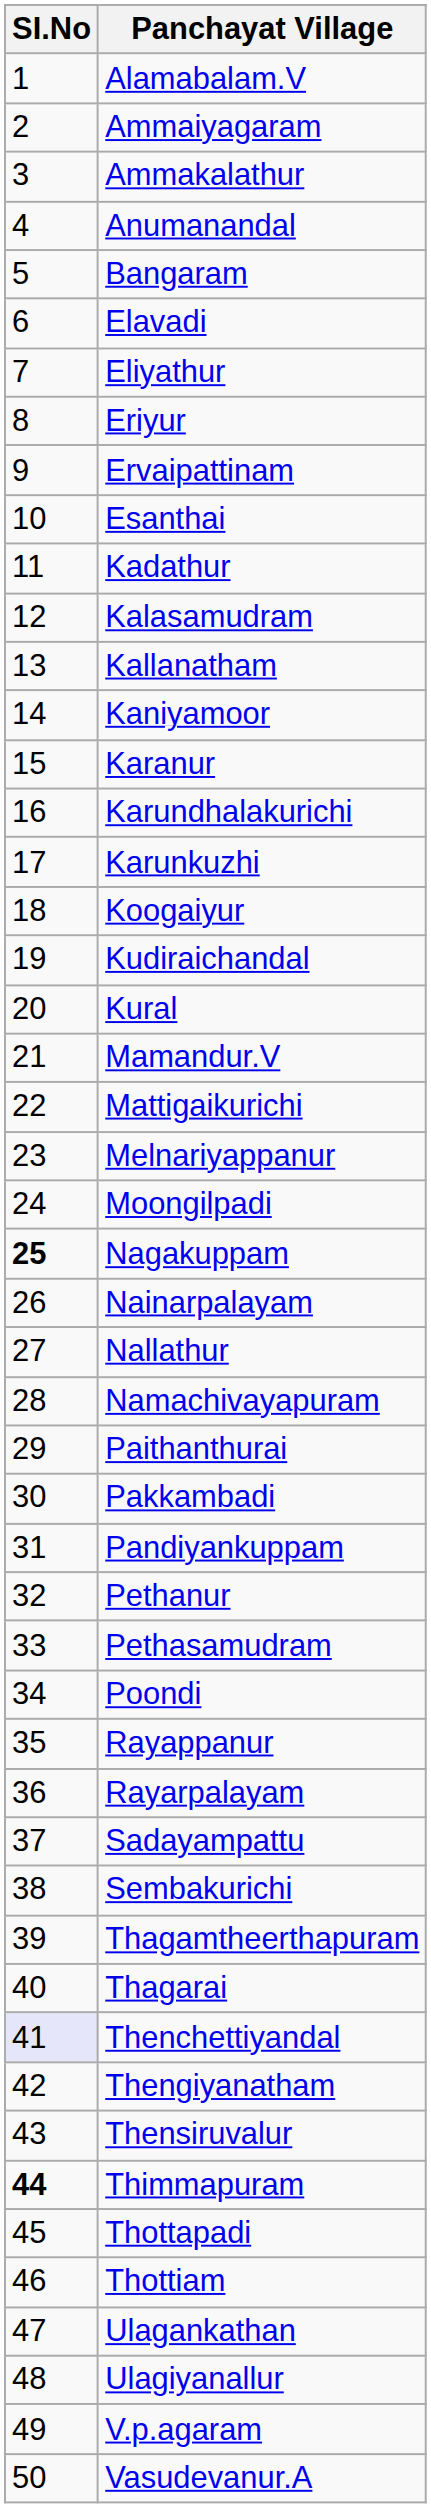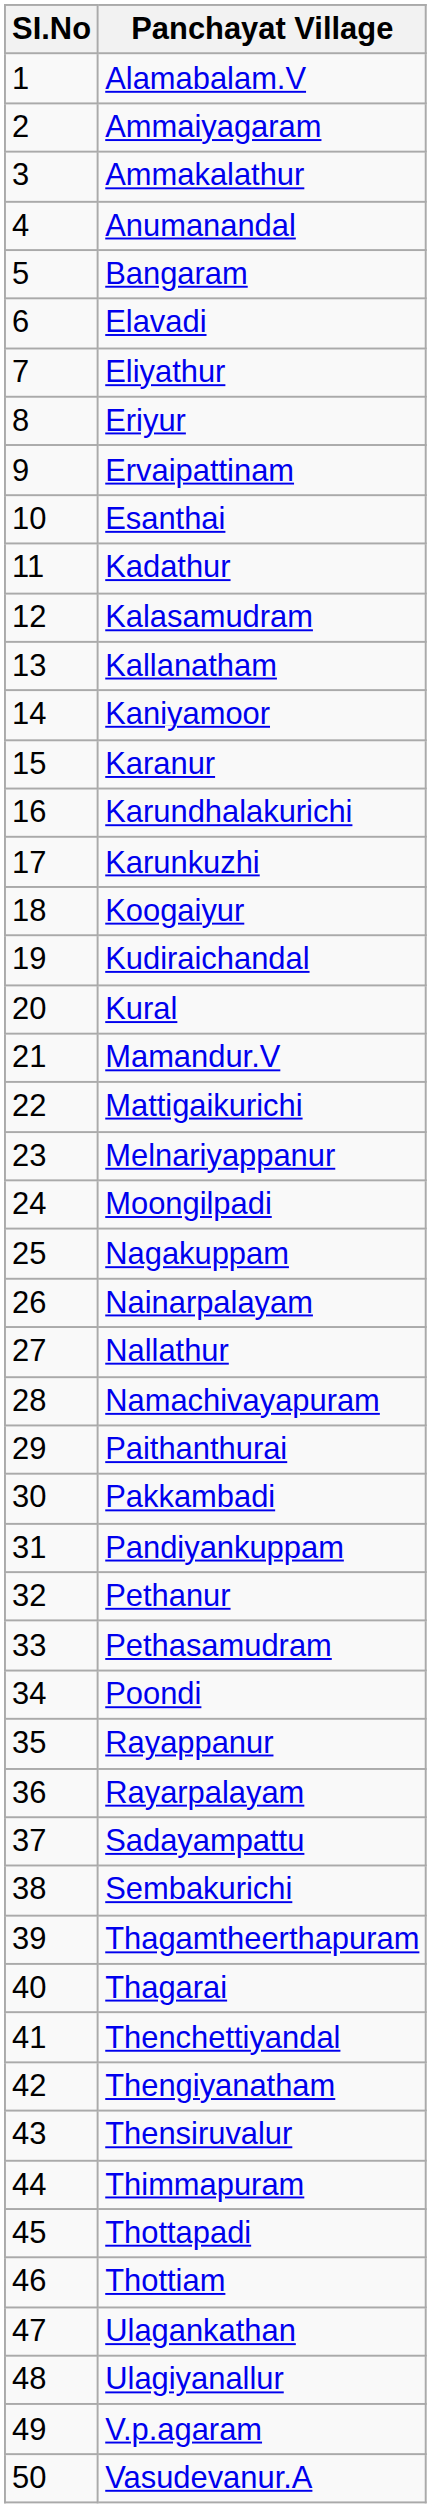(29, 1253) bold -> (29, 1253) normal
(29, 2036) lavender background -> (29, 2036) no background
(29, 2183) bold -> (29, 2183) normal
